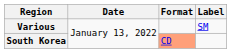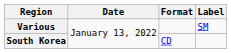(166, 41) lightsalmon background -> (166, 41) no background
